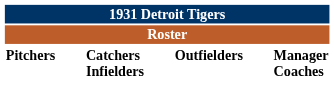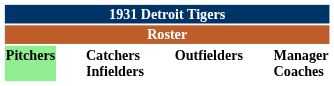(31, 55) no background -> (31, 55) lightgreen background
